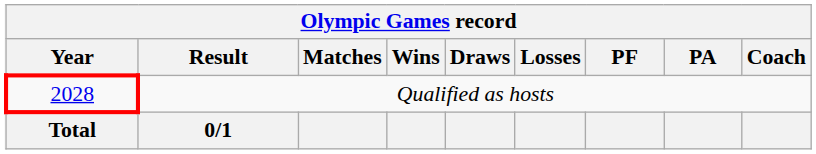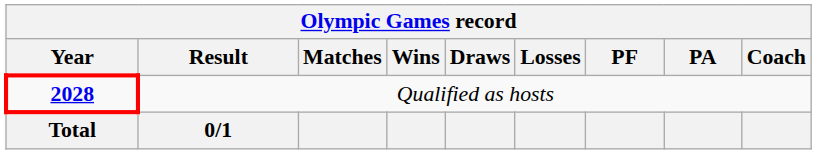(72, 93) normal -> (72, 93) bold
